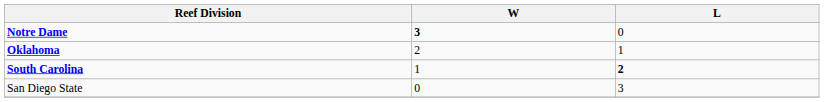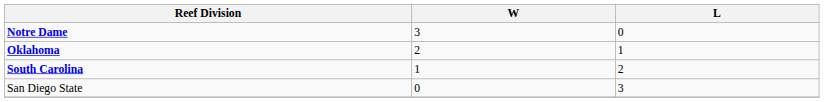(417, 32) bold -> (417, 32) normal
(621, 69) bold -> (621, 69) normal
